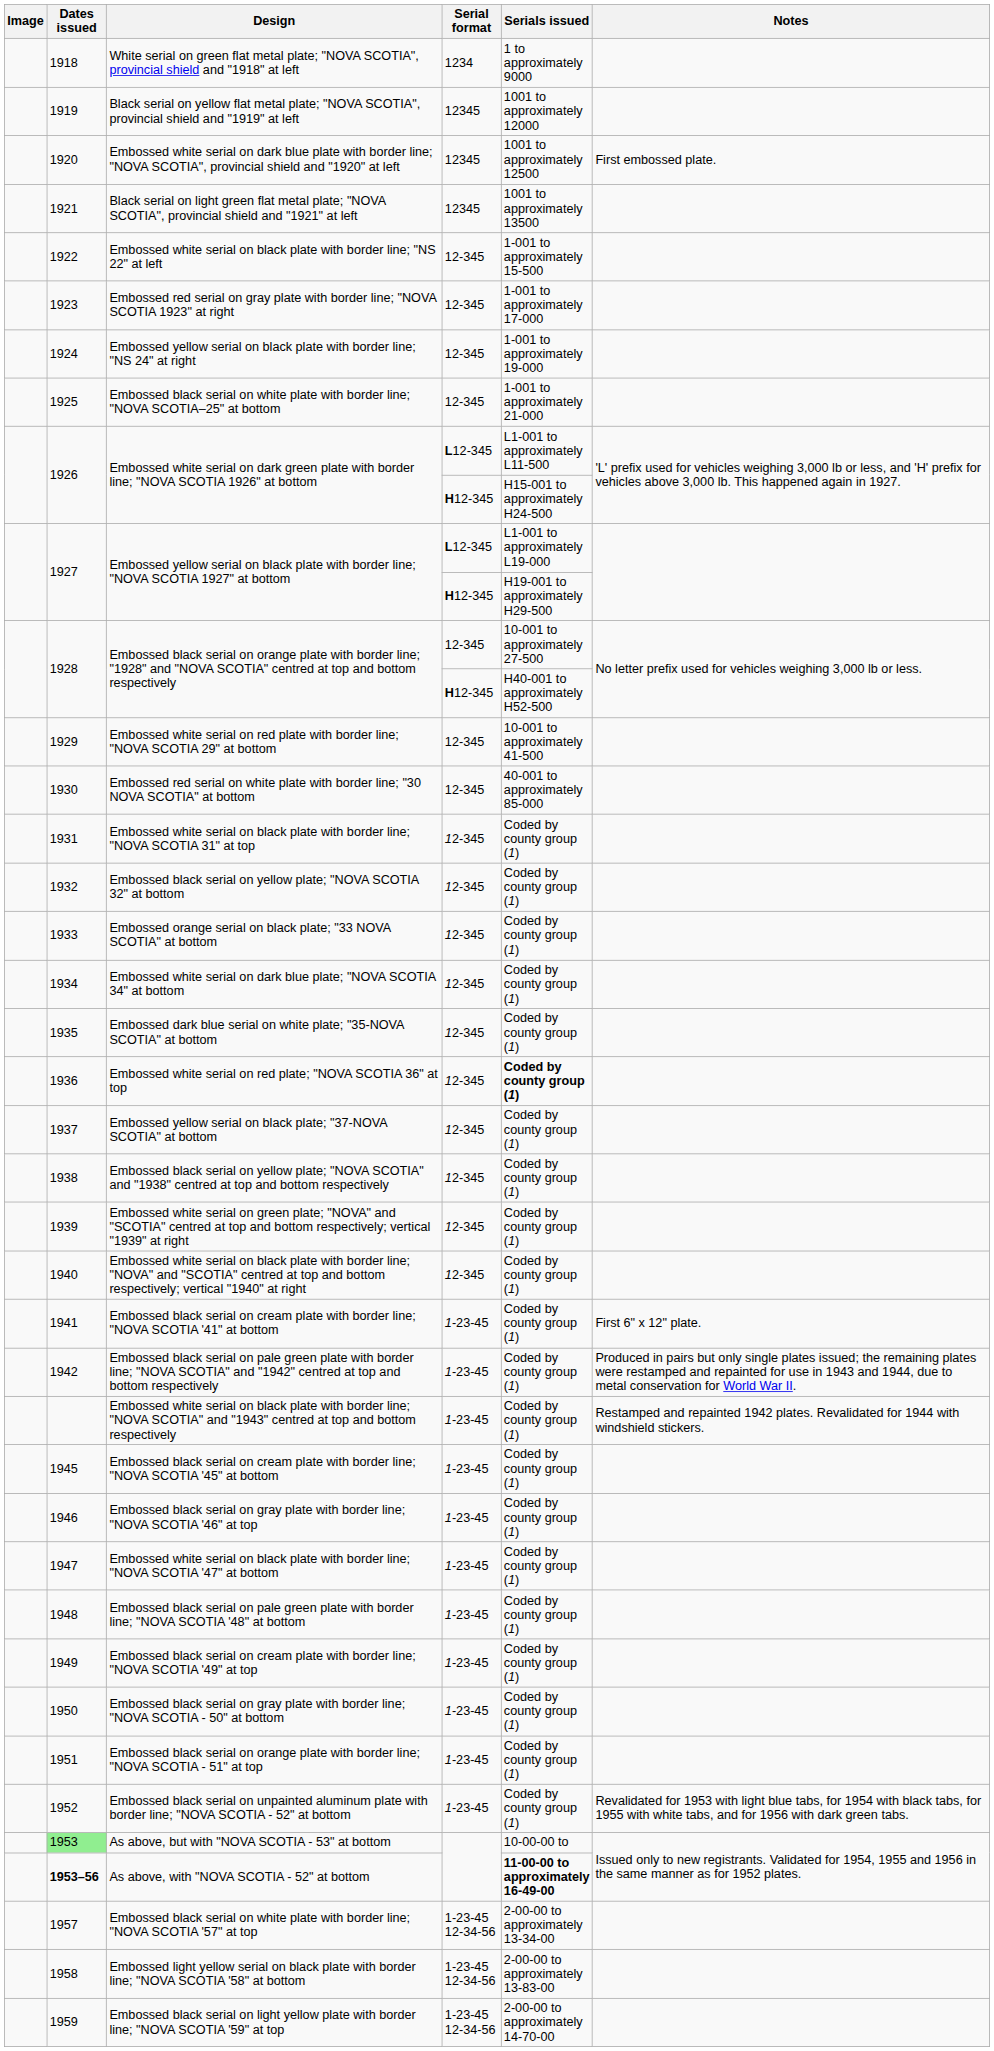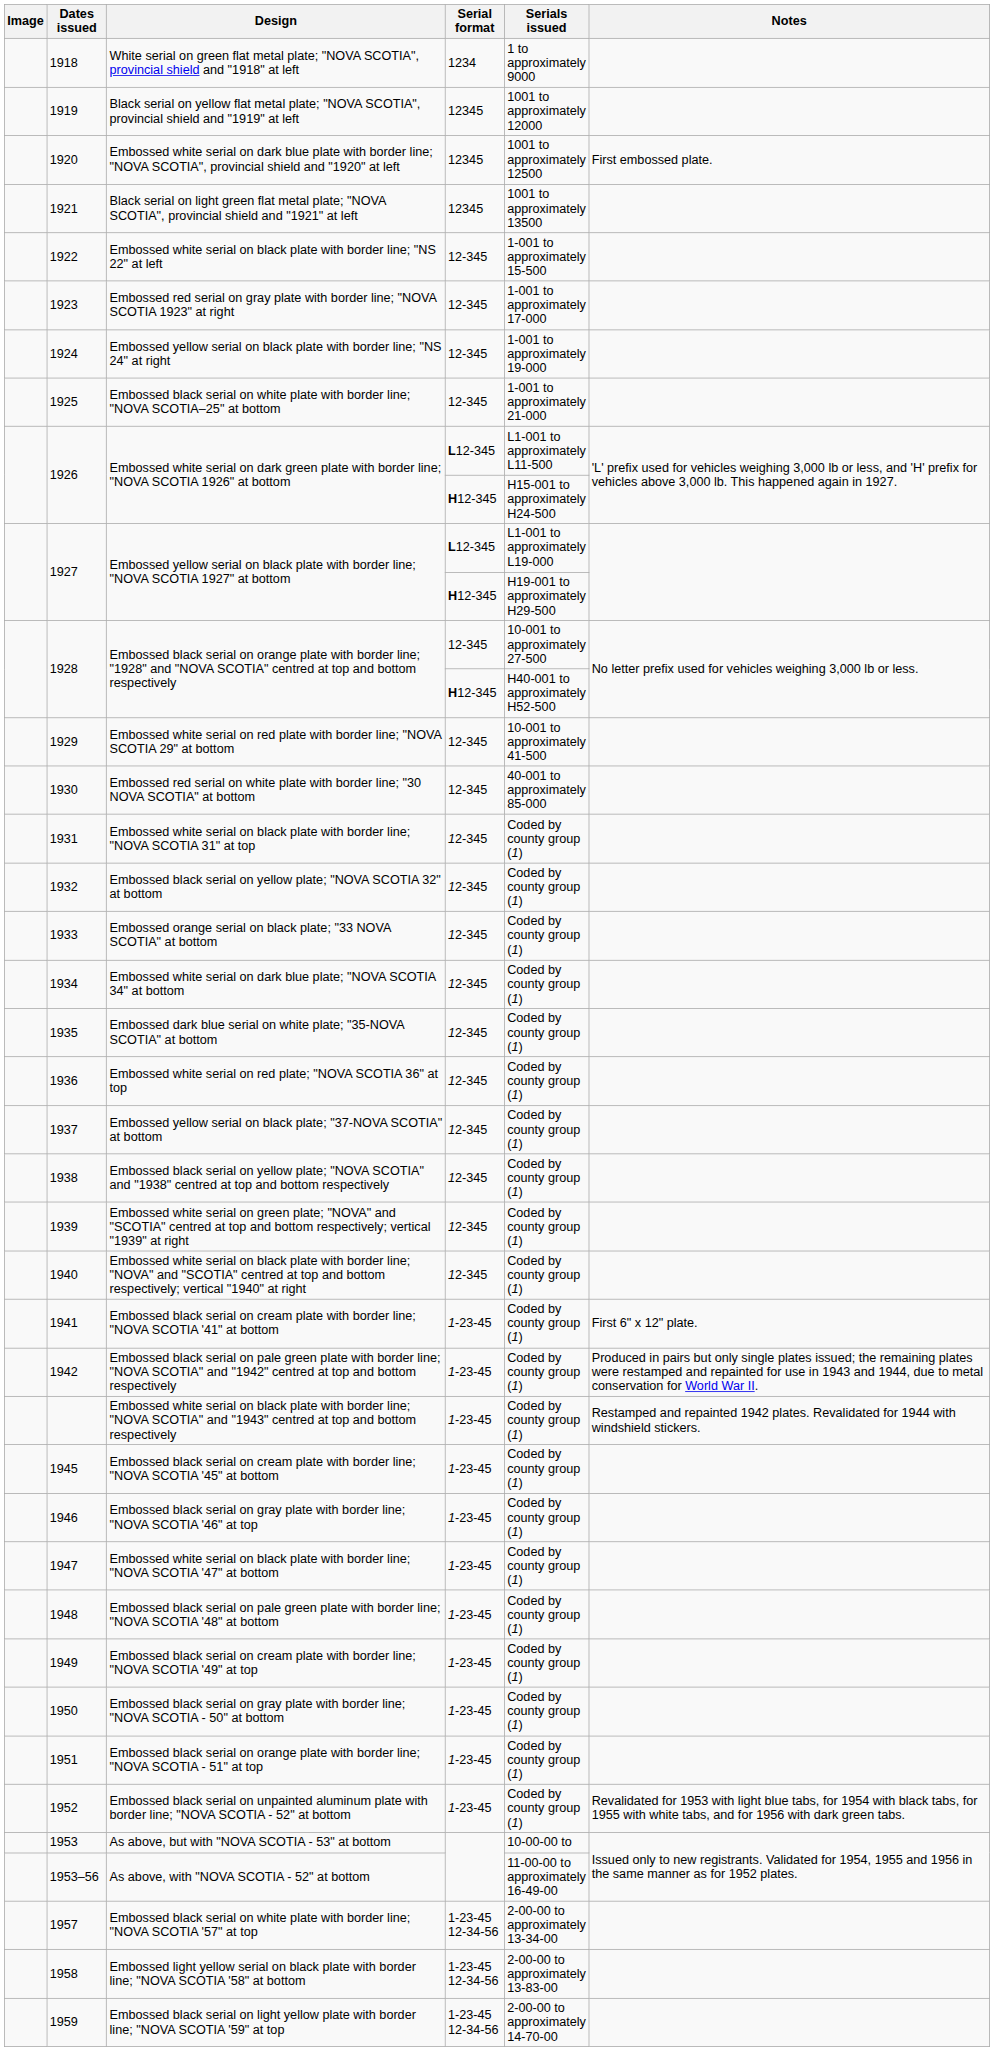(544, 1081) bold -> (544, 1081) normal
(64, 1842) lightgreen background -> (64, 1842) no background
(74, 1877) bold -> (74, 1877) normal
(547, 1877) bold -> (547, 1877) normal
